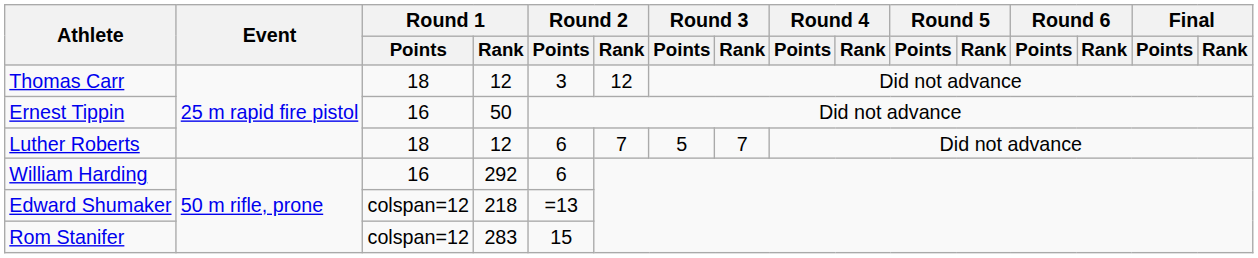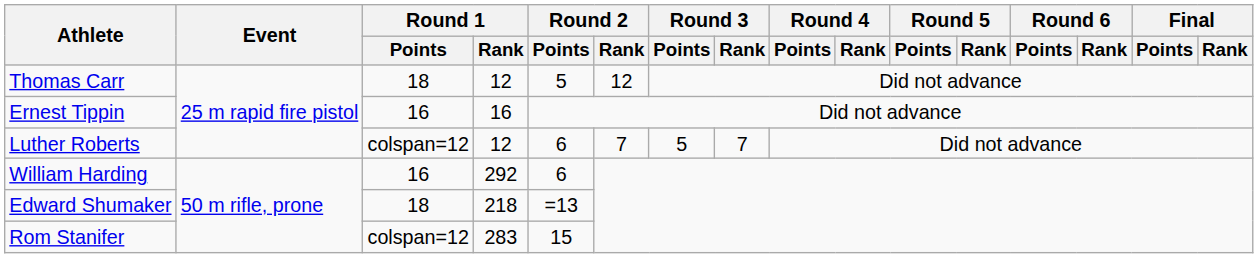(561, 81) 3 -> (561, 81) 5
(501, 112) 50 -> (501, 112) 16
(418, 144) 18 -> (418, 144) colspan=12
(418, 206) colspan=12 -> (418, 206) 18
